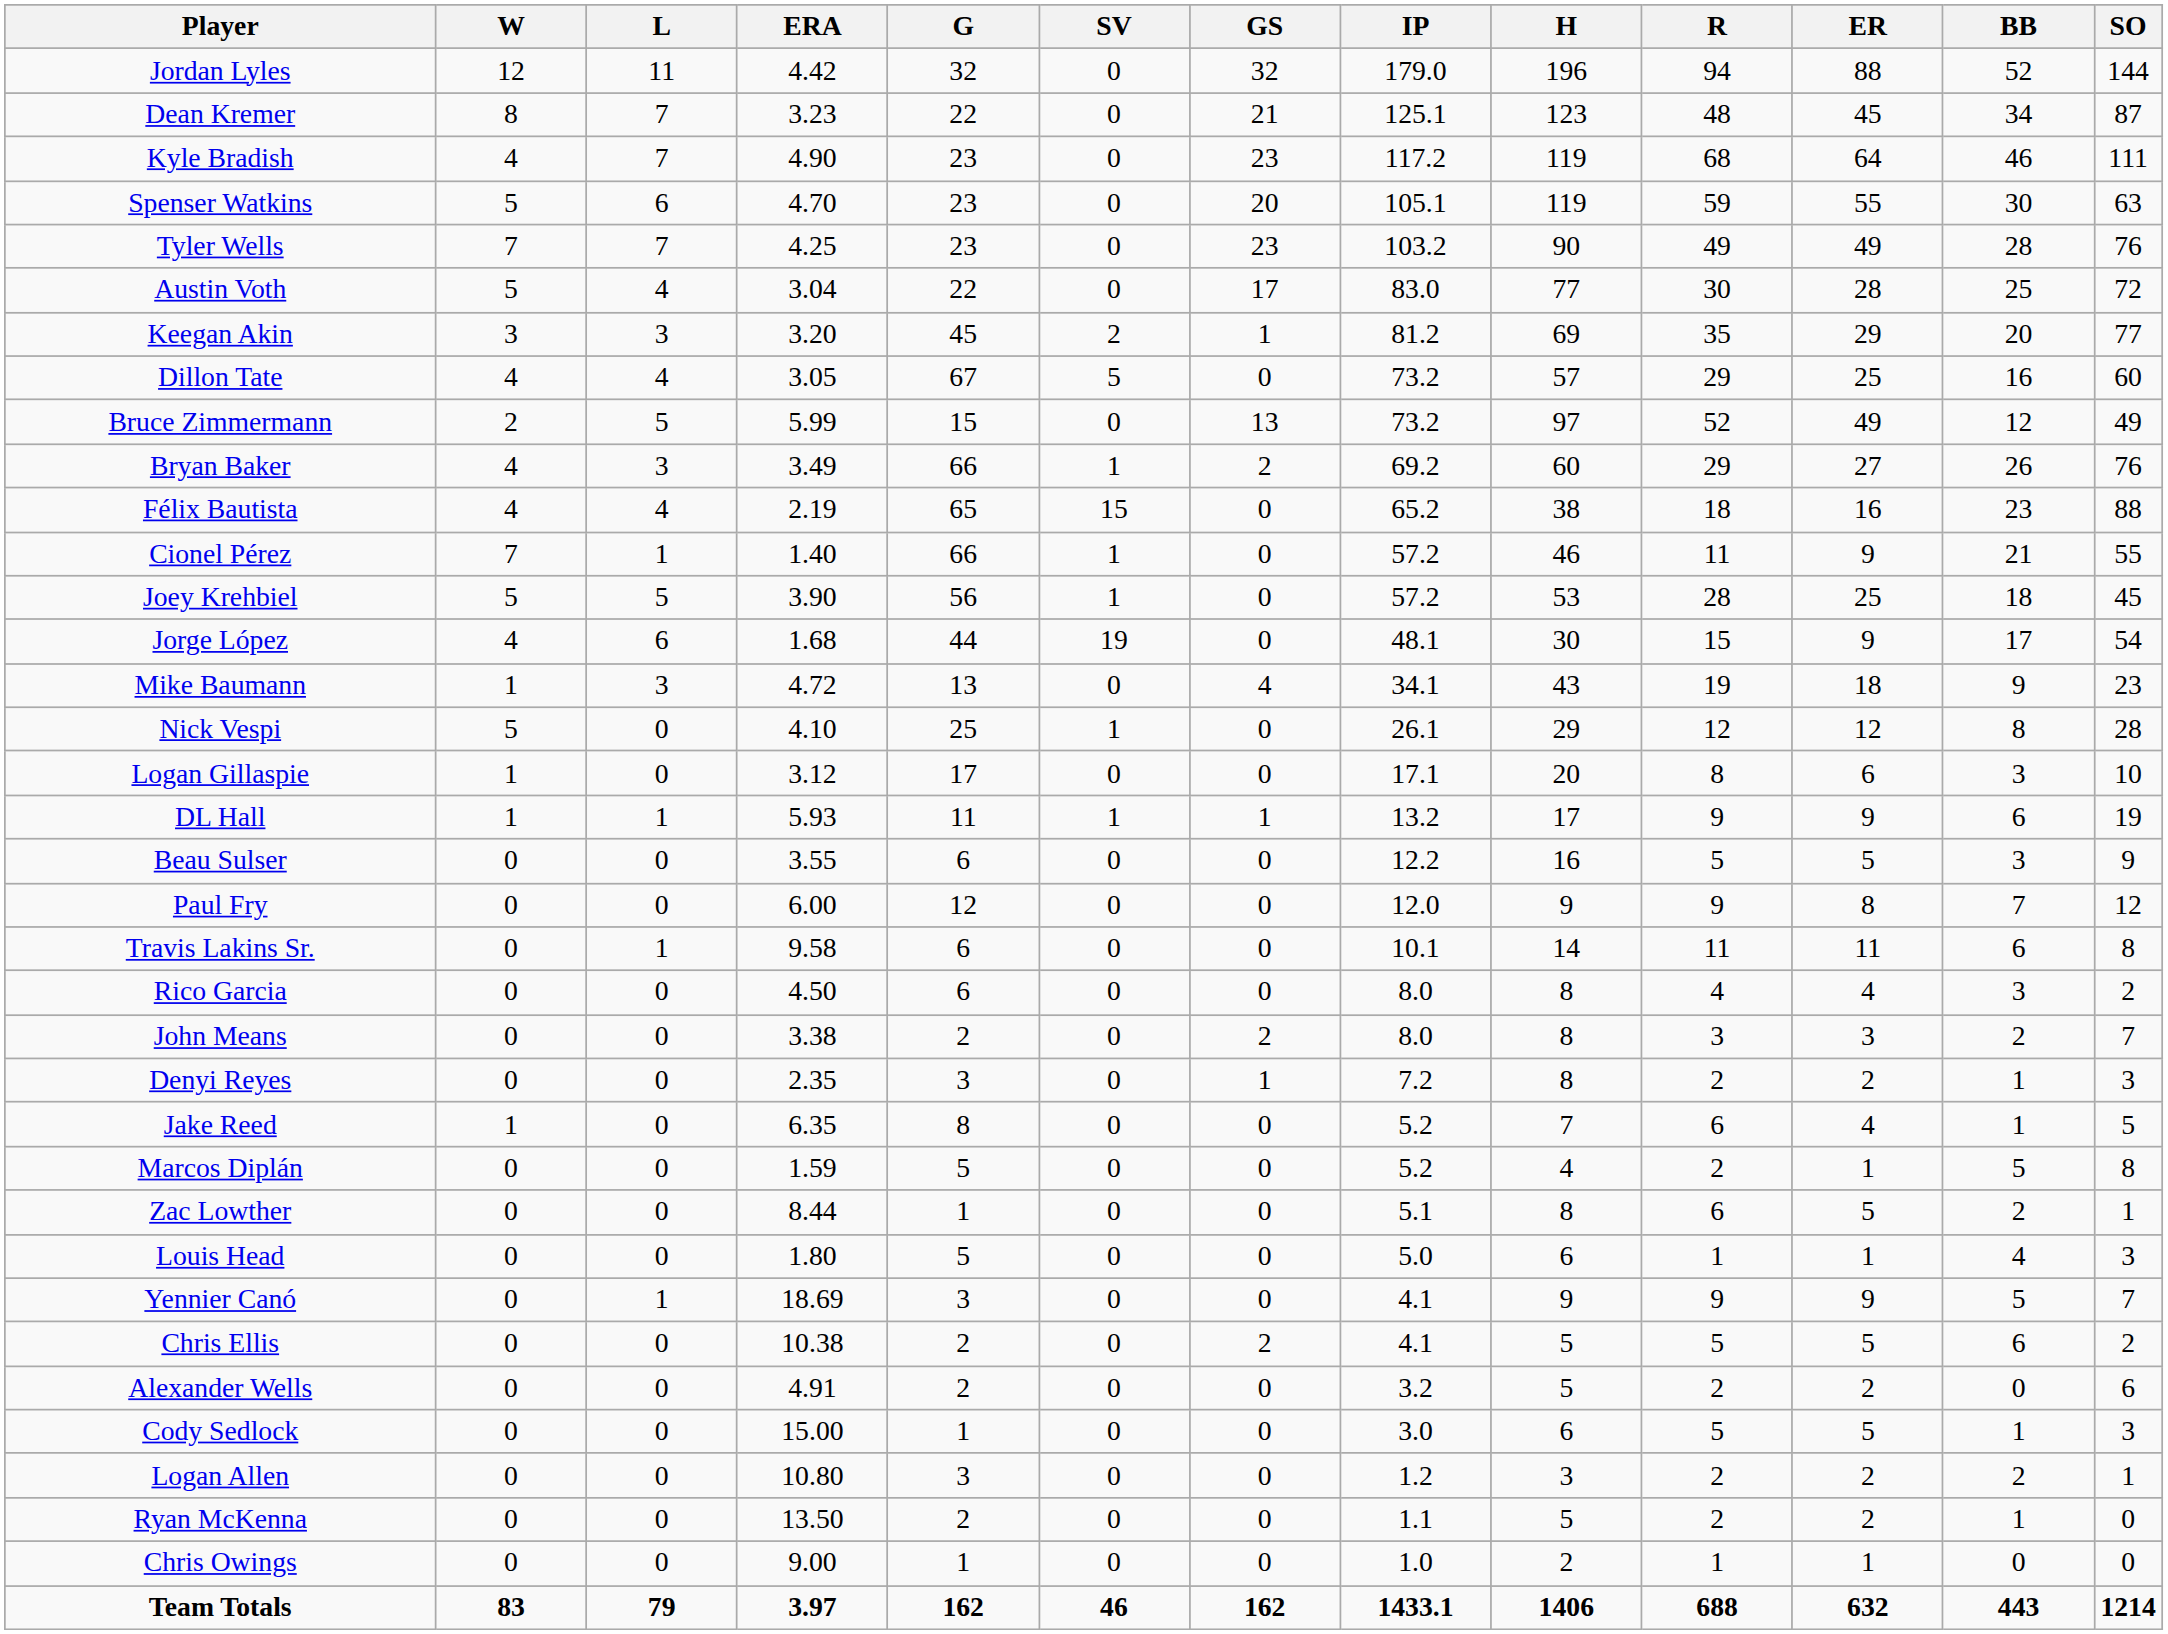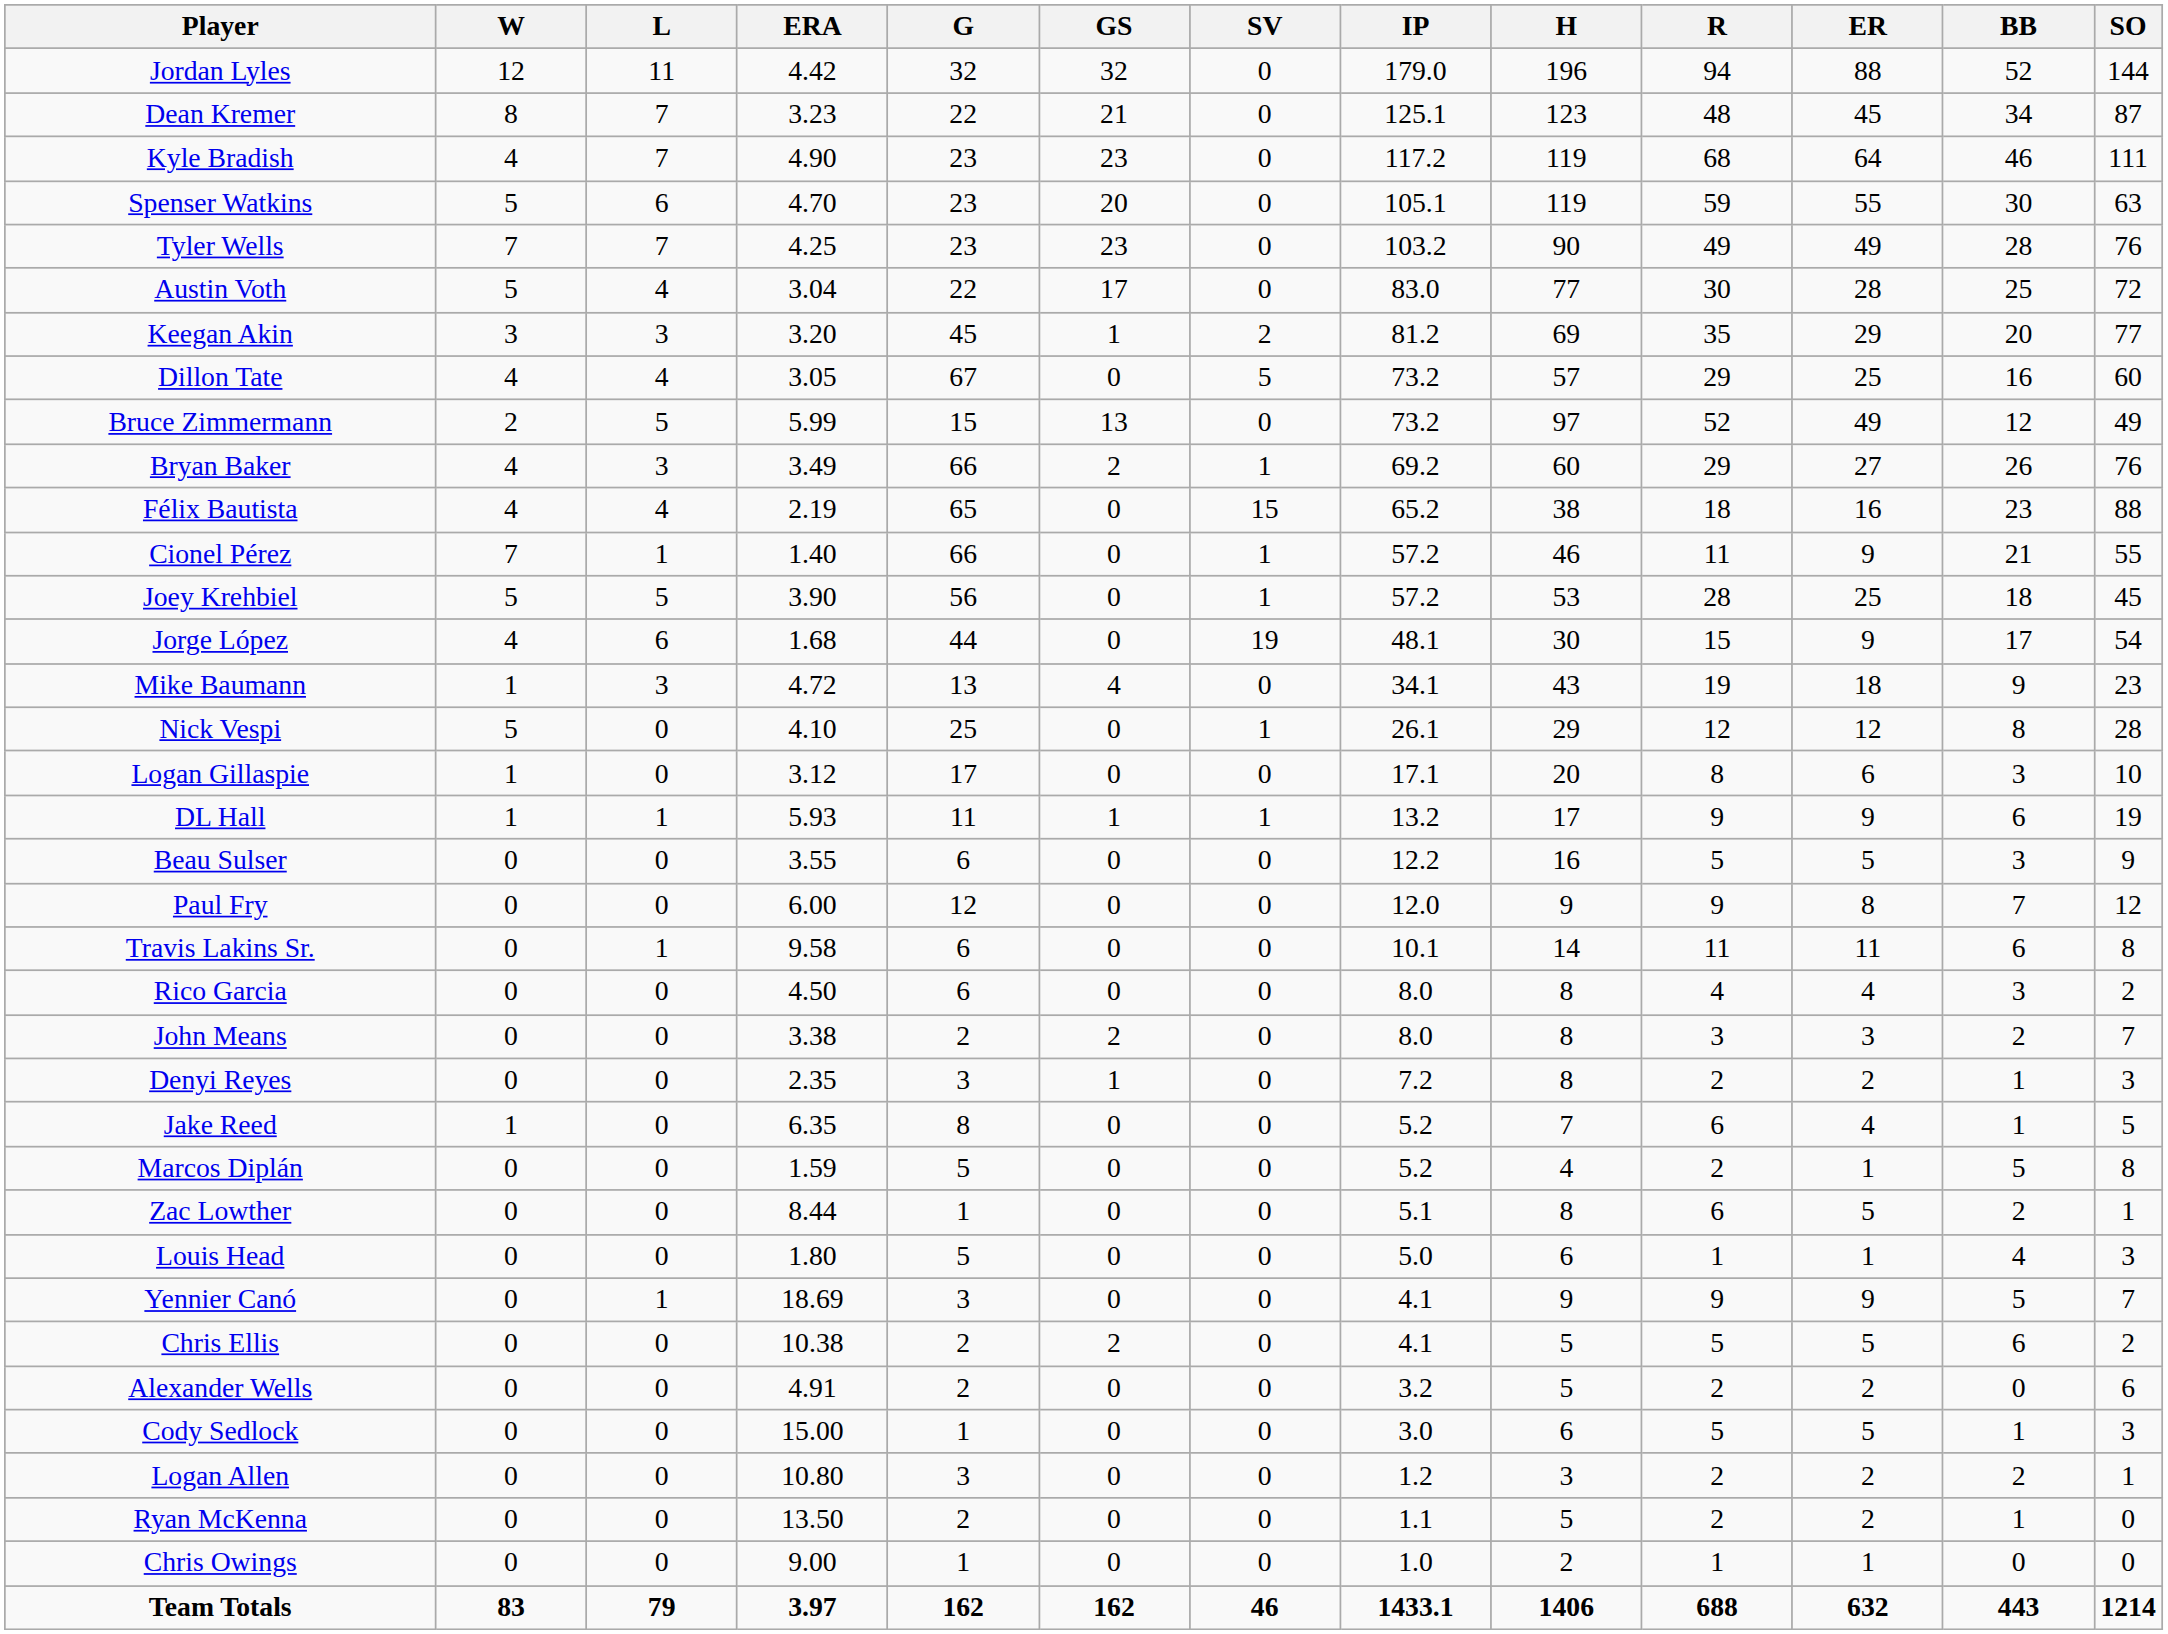columns swapped: (1265, 26) <-> (1114, 26)
